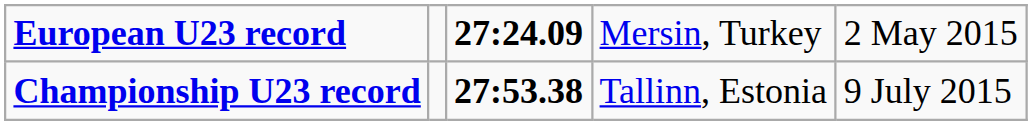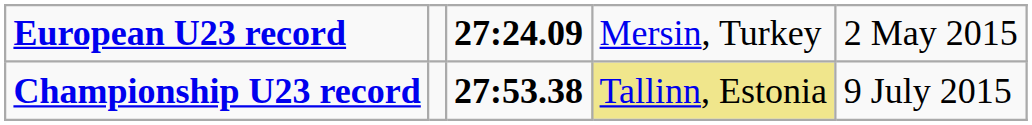(713, 90) no background -> (713, 90) khaki background
